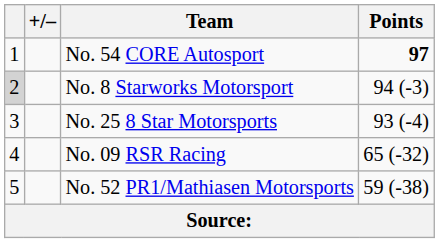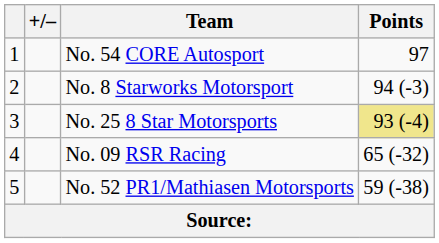(419, 54) bold -> (419, 54) normal
(14, 88) lightgrey background -> (14, 88) no background
(401, 121) no background -> (401, 121) khaki background
